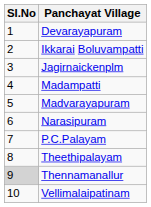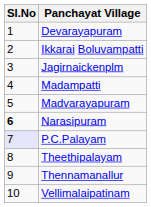(10, 121) normal -> (10, 121) bold
(10, 139) no background -> (10, 139) lavender background
(10, 175) lightgrey background -> (10, 175) no background
